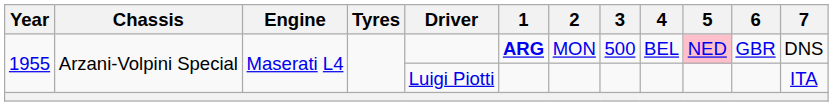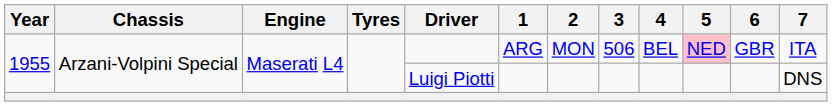(523, 49) bold -> (523, 49) normal
(620, 49) 500 -> (619, 49) 506
(804, 49) DNS -> (803, 49) ITA
(804, 78) ITA -> (803, 78) DNS
